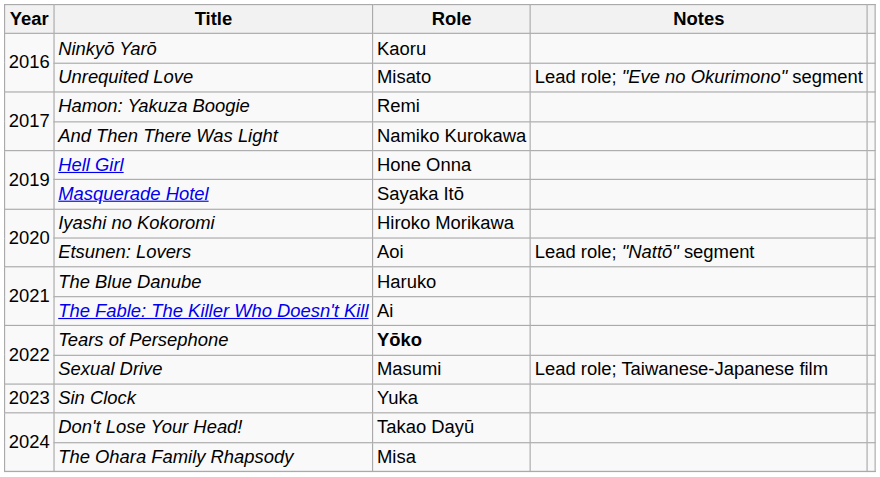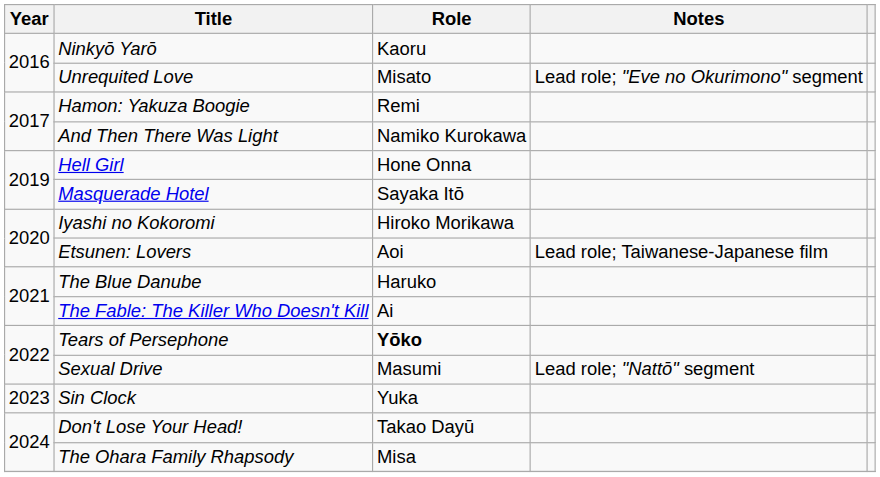(645, 252) Lead role; "Nattō" segment -> (681, 252) Lead role; Taiwanese-Japanese film
(681, 369) Lead role; Taiwanese-Japanese film -> (645, 369) Lead role; "Nattō" segment
